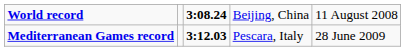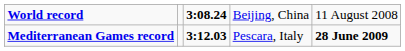(350, 35) normal -> (352, 35) bold
